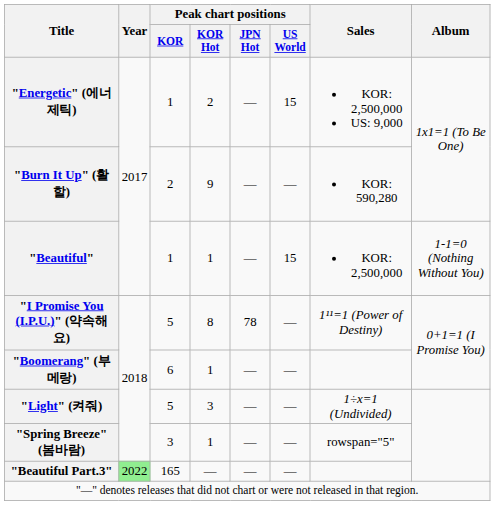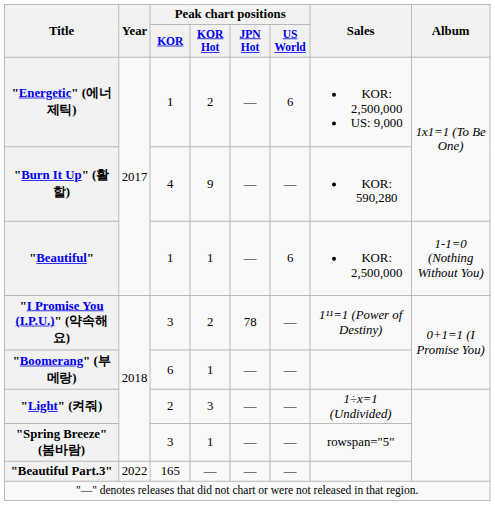(290, 101) 15 -> (290, 101) 6
(170, 183) 2 -> (170, 183) 4
(290, 258) 15 -> (290, 258) 6
(170, 322) 5 -> (170, 322) 3
(210, 322) 8 -> (210, 322) 2
(170, 406) 5 -> (170, 406) 2
(135, 471) lightgreen background -> (135, 471) no background
